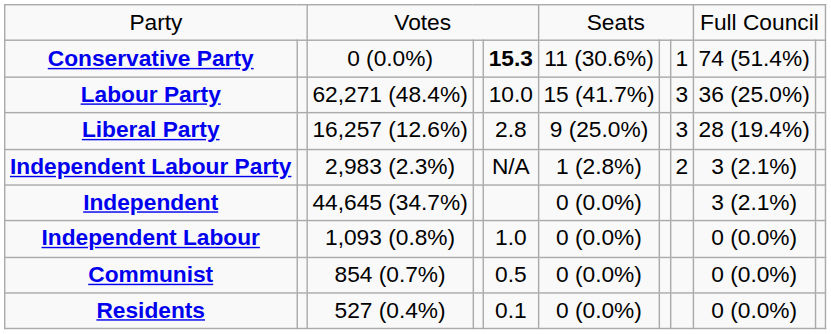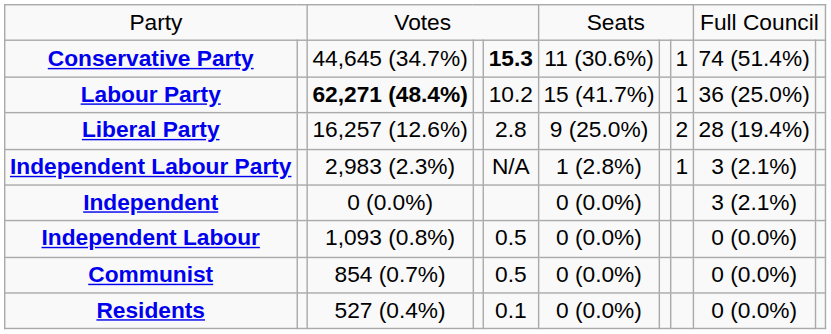(390, 58) 0 (0.0%) -> (390, 58) 44,645 (34.7%)
(390, 94) normal -> (390, 94) bold
(511, 94) 10.0 -> (511, 94) 10.2
(682, 94) 3 -> (682, 94) 1
(682, 130) 3 -> (682, 130) 2
(682, 166) 2 -> (682, 166) 1
(390, 202) 44,645 (34.7%) -> (390, 202) 0 (0.0%)
(511, 238) 1.0 -> (511, 238) 0.5
